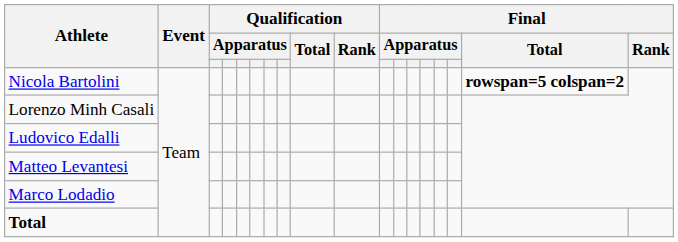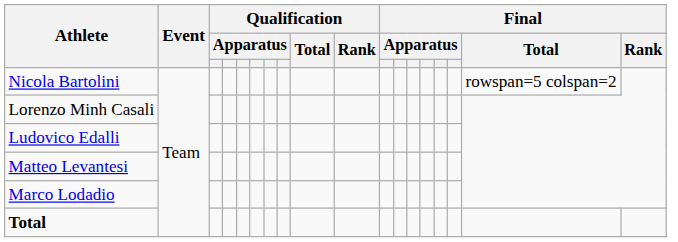(545, 81) bold -> (541, 81) normal
